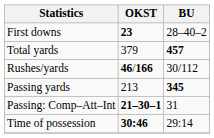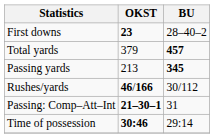rows swapped: (38, 68) <-> (39, 87)
